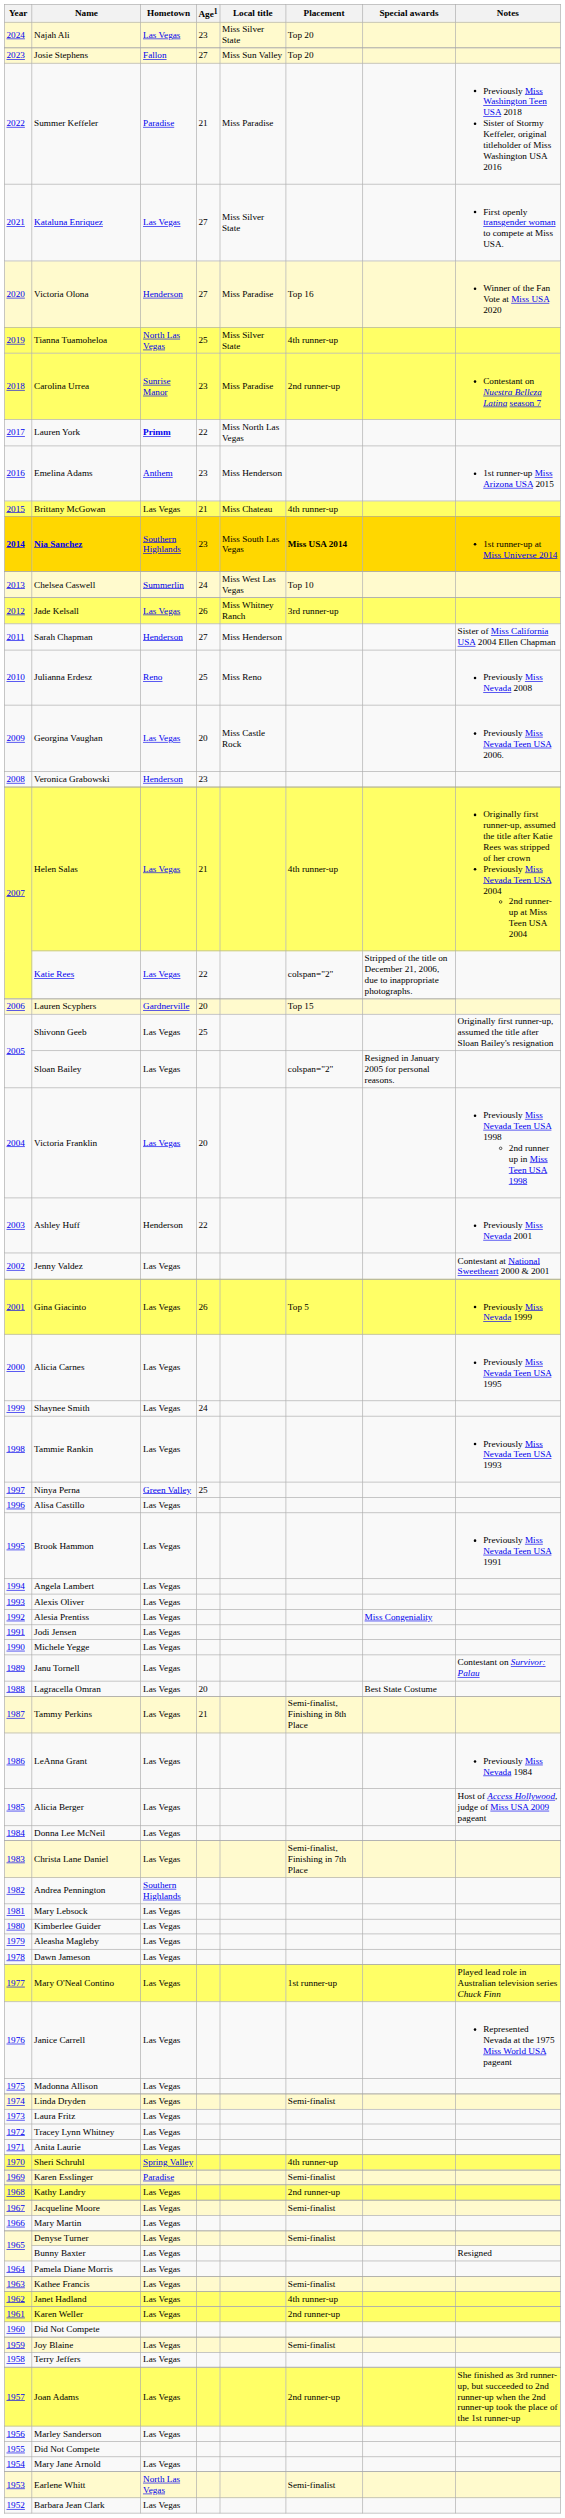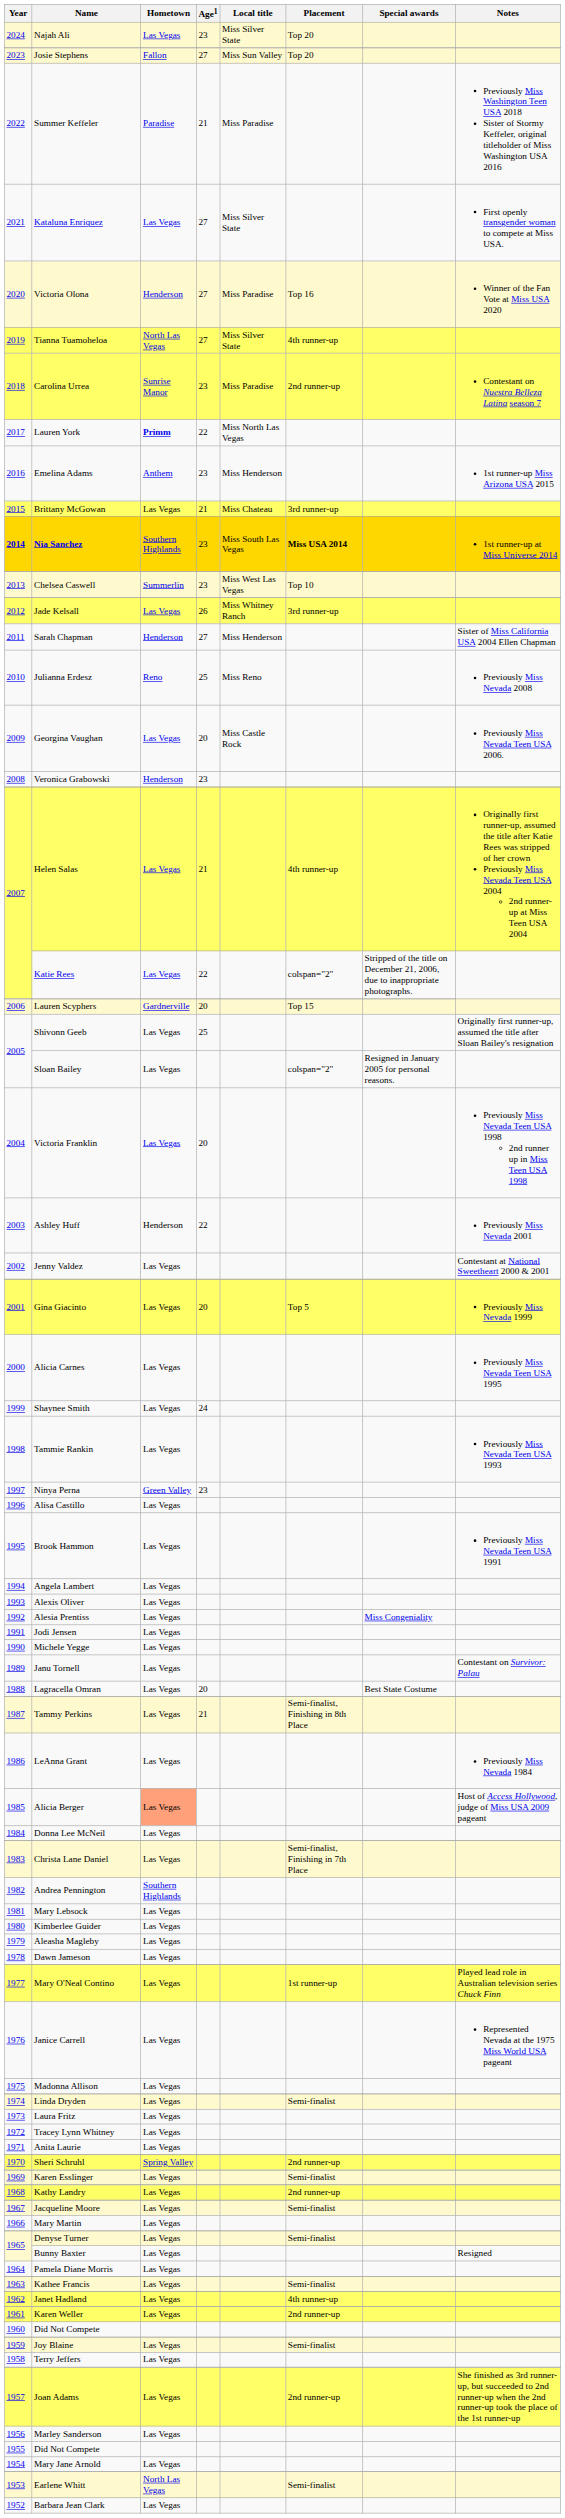(203, 340) 25 -> (203, 340) 27
(313, 509) 4th runner-up -> (313, 509) 3rd runner-up
(203, 585) 24 -> (203, 585) 23
(203, 1307) 26 -> (203, 1307) 20
(203, 1490) 25 -> (203, 1490) 23
(162, 1807) no background -> (162, 1807) lightsalmon background
(313, 2162) 4th runner-up -> (314, 2162) 2nd runner-up
(159, 2177) Paradise -> (162, 2177) Las Vegas
